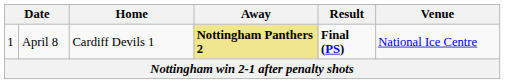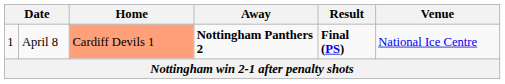(113, 41) no background -> (113, 41) lightsalmon background
(255, 41) khaki background -> (255, 41) no background
